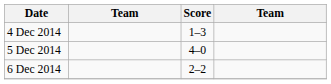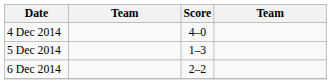(197, 32) 1–3 -> (197, 32) 4–0
(197, 50) 4–0 -> (197, 50) 1–3
